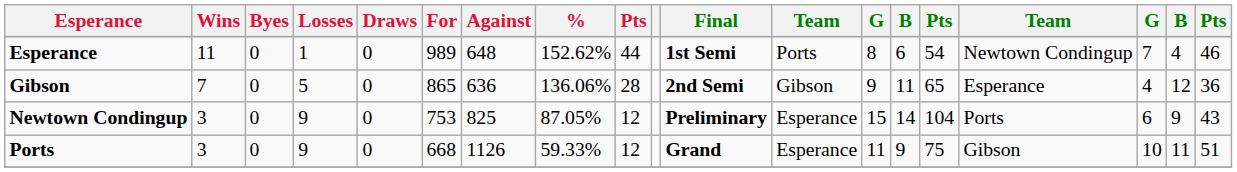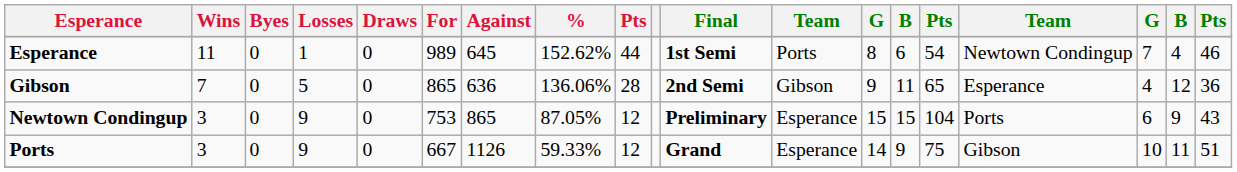(481, 52) 648 -> (481, 52) 645
(481, 117) 825 -> (481, 117) 865
(905, 117) 14 -> (905, 117) 15
(441, 150) 668 -> (441, 150) 667
(876, 150) 11 -> (876, 150) 14
